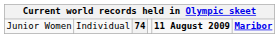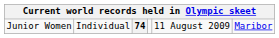(192, 27) bold -> (192, 27) normal
(253, 27) bold -> (253, 27) normal
